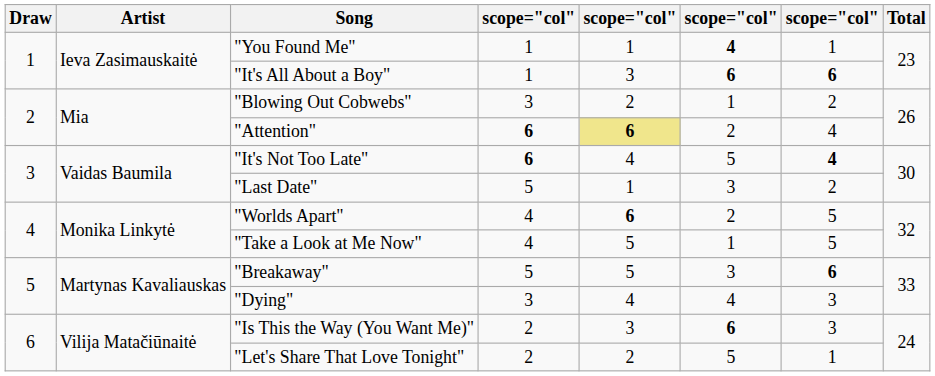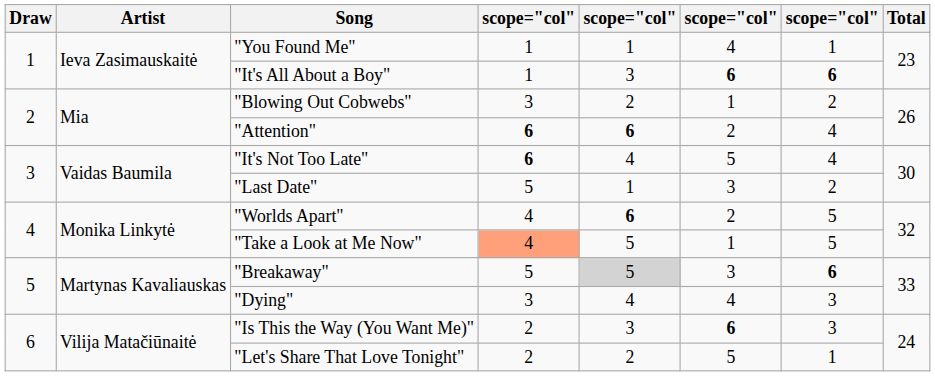(731, 46) bold -> (731, 46) normal
(630, 131) khaki background -> (630, 131) no background
(832, 159) bold -> (832, 159) normal
(529, 243) no background -> (529, 243) lightsalmon background
(630, 272) no background -> (630, 272) lightgrey background
